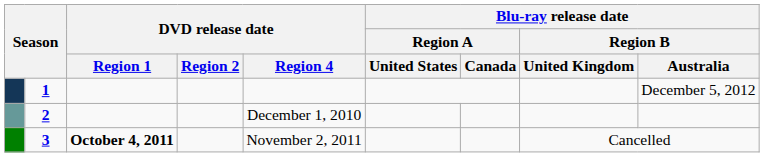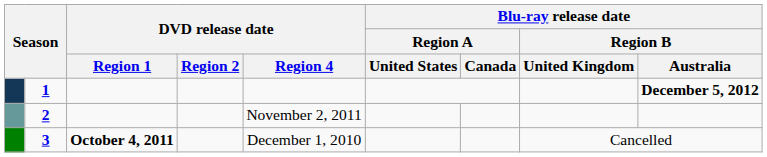(698, 90) normal -> (700, 90) bold
(304, 115) December 1, 2010 -> (304, 115) November 2, 2011
(304, 139) November 2, 2011 -> (304, 139) December 1, 2010
